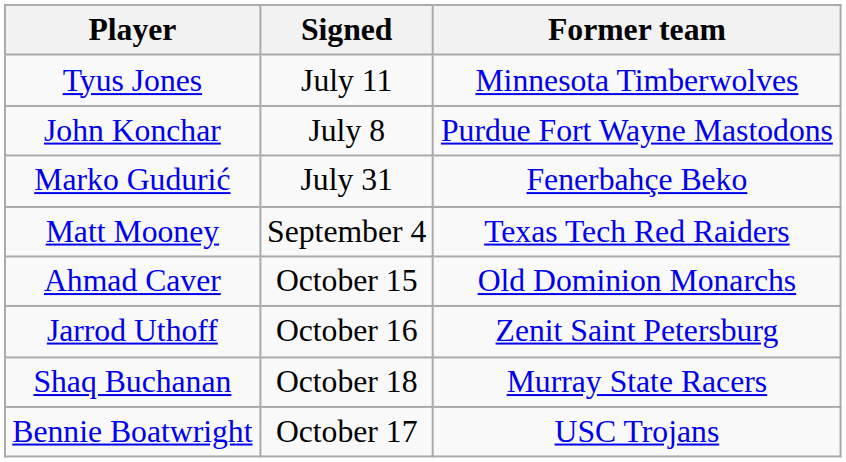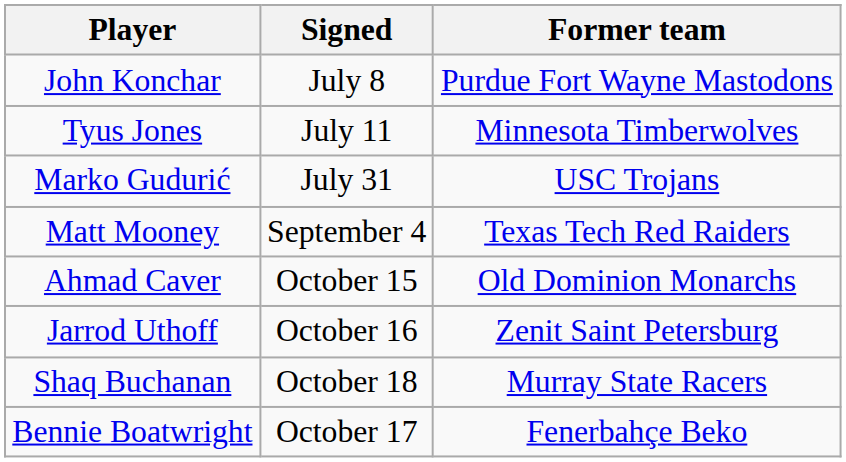rows swapped: (132, 130) <-> (132, 79)
(637, 180) Fenerbahçe Beko -> (637, 180) USC Trojans
(637, 431) USC Trojans -> (637, 431) Fenerbahçe Beko
